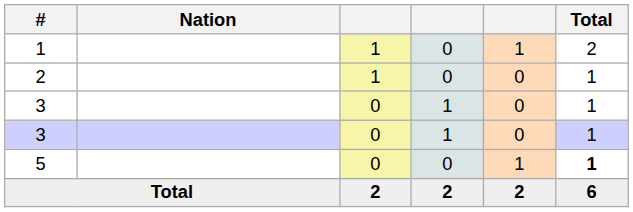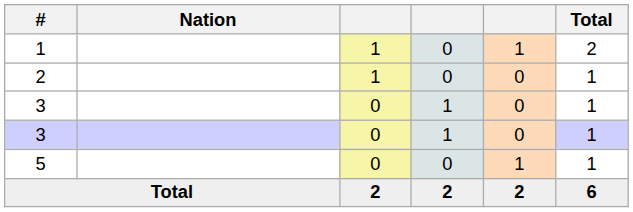(592, 164) bold -> (592, 164) normal
